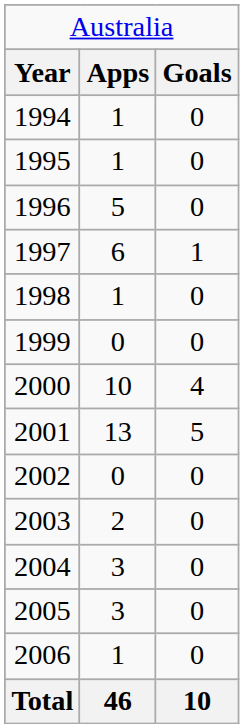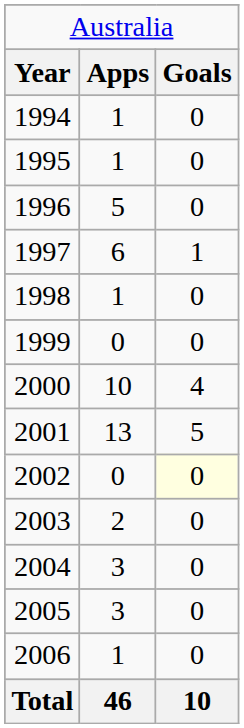(197, 476) no background -> (197, 476) lightyellow background
